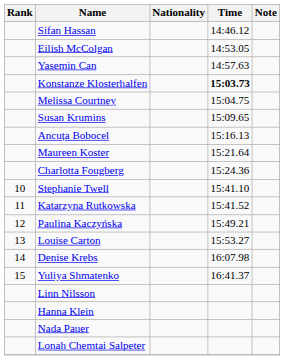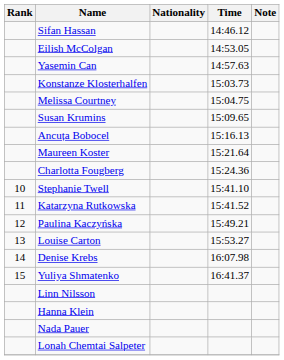(230, 83) bold -> (230, 83) normal
